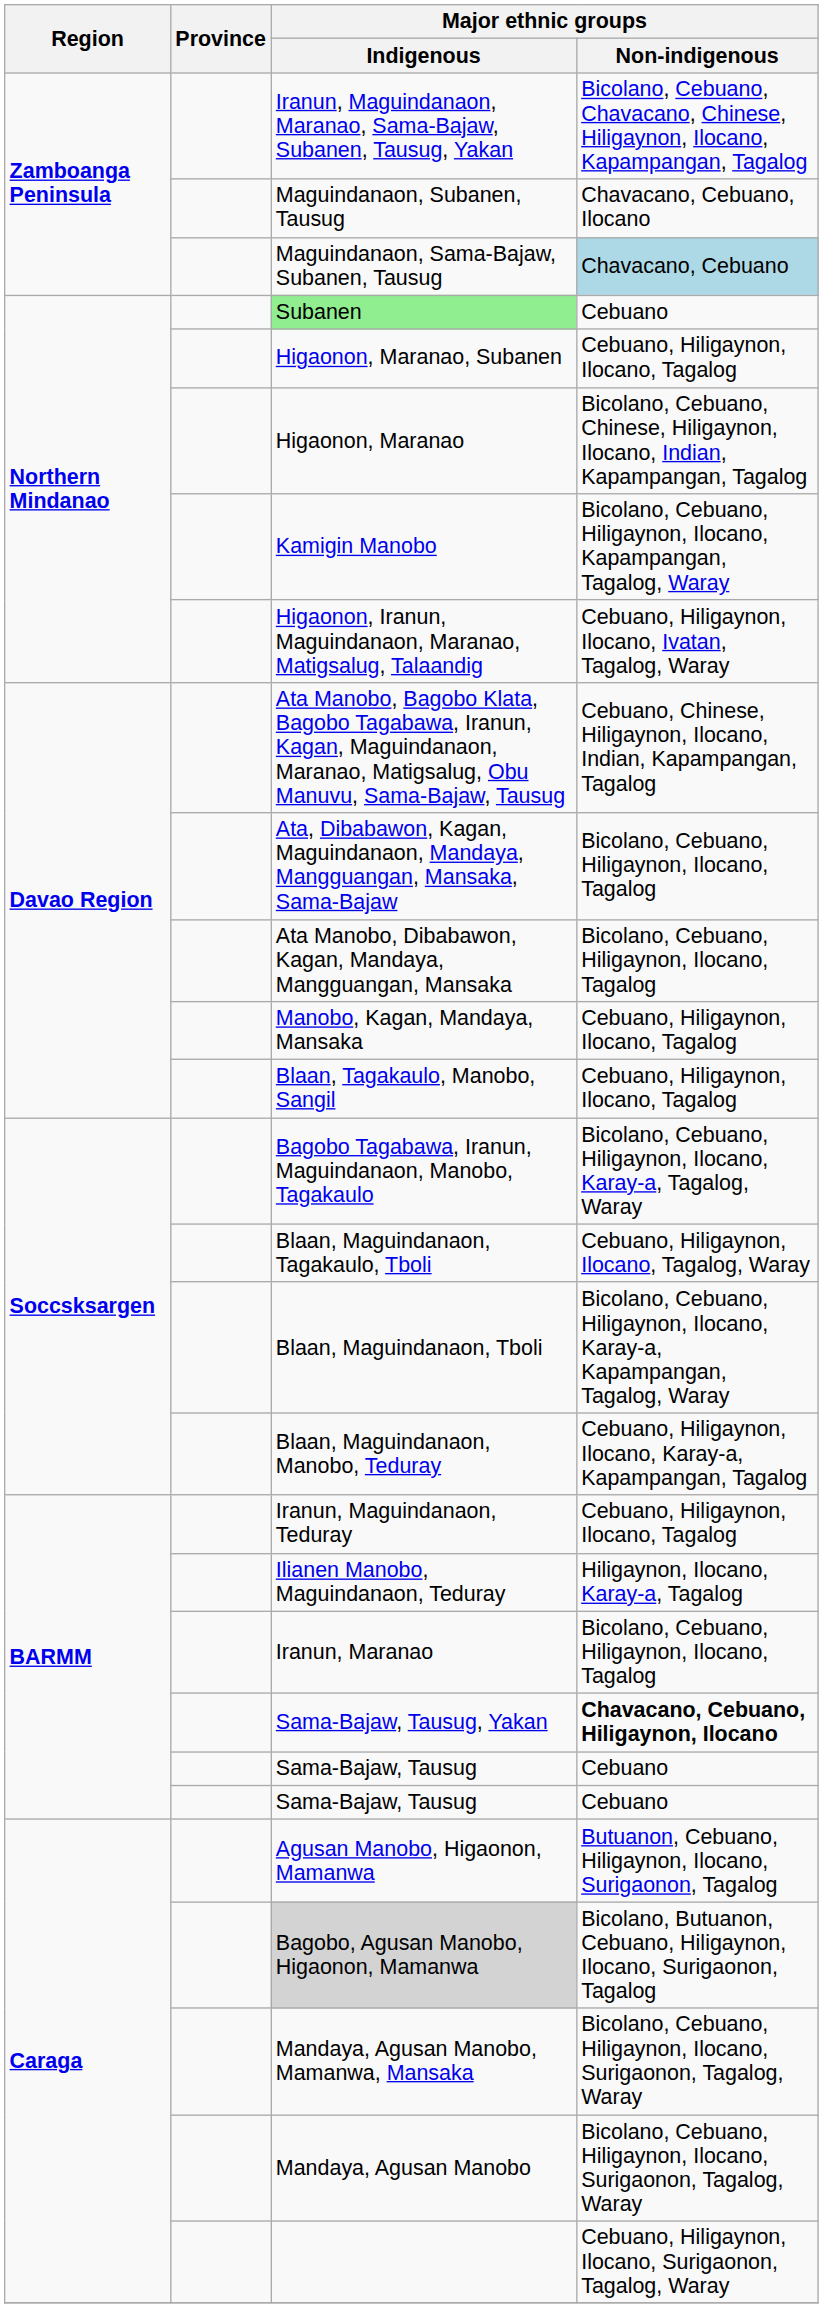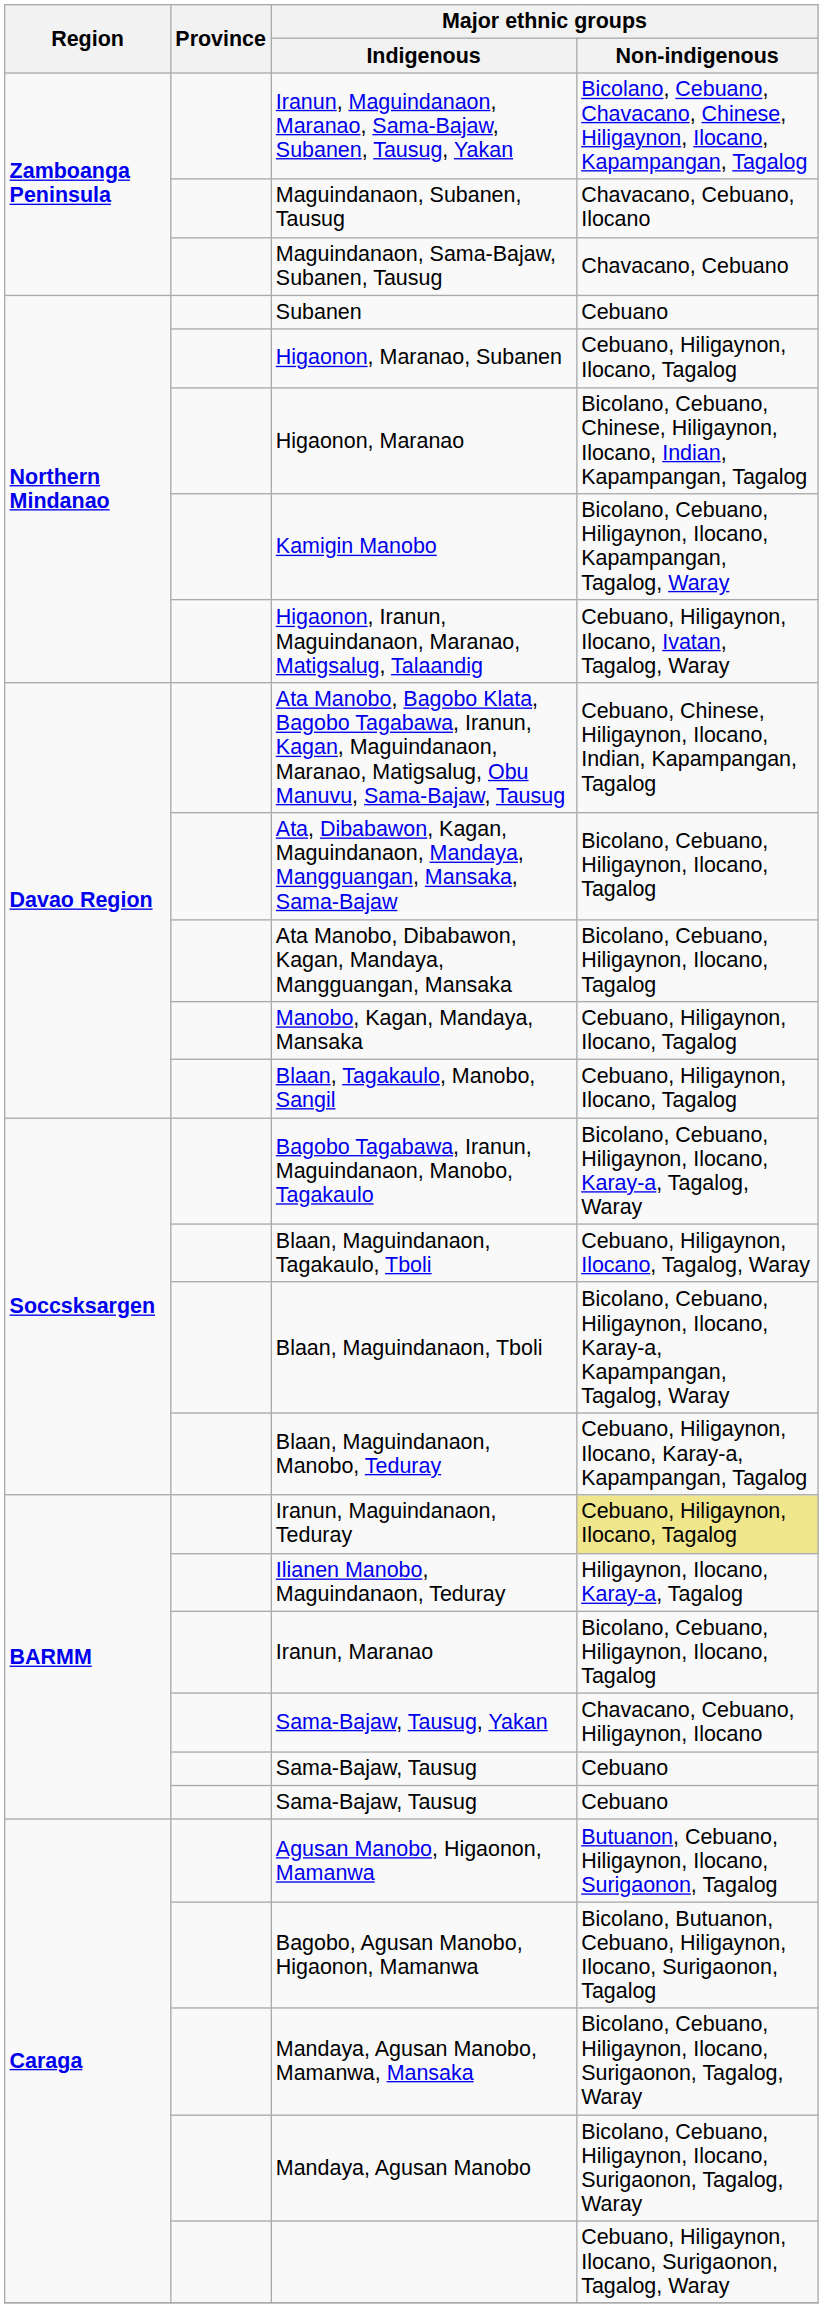(685, 266) lightblue background -> (685, 266) no background
(319, 312) lightgreen background -> (319, 312) no background
(684, 1523) no background -> (684, 1523) khaki background
(693, 1722) bold -> (688, 1722) normal
(399, 1954) lightgrey background -> (399, 1954) no background
